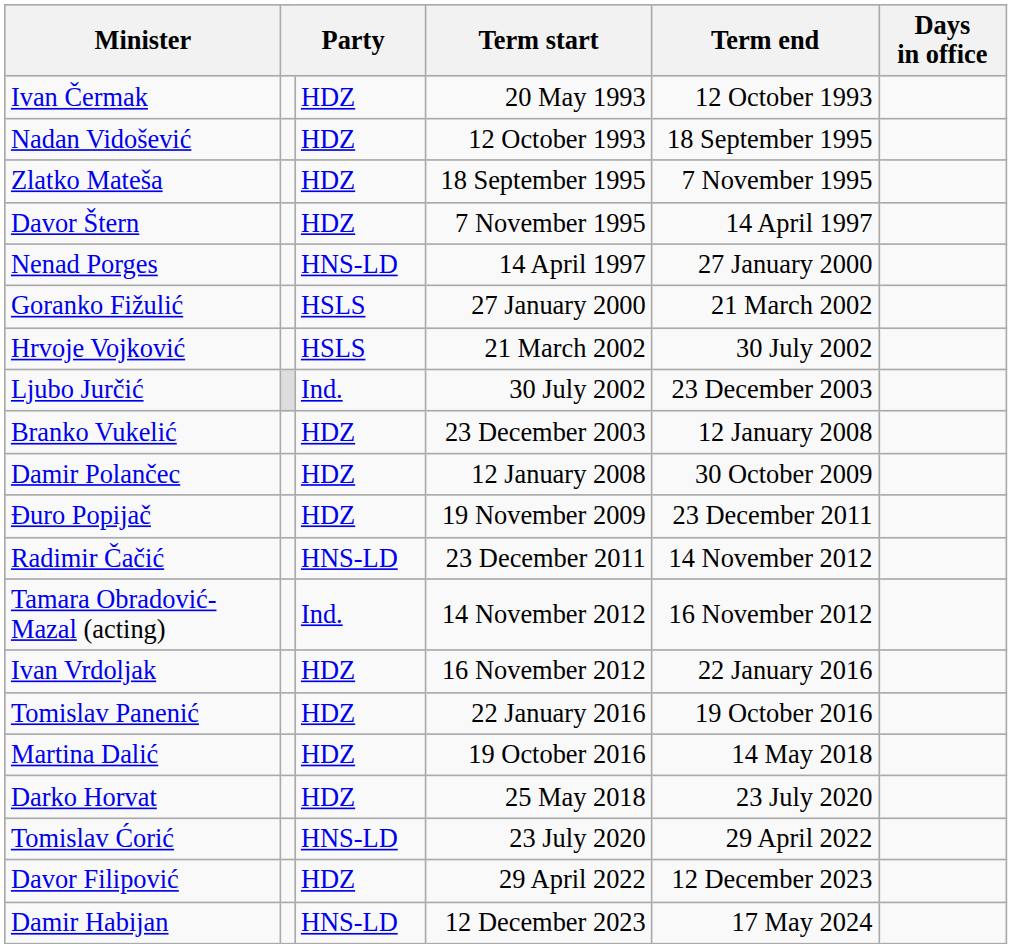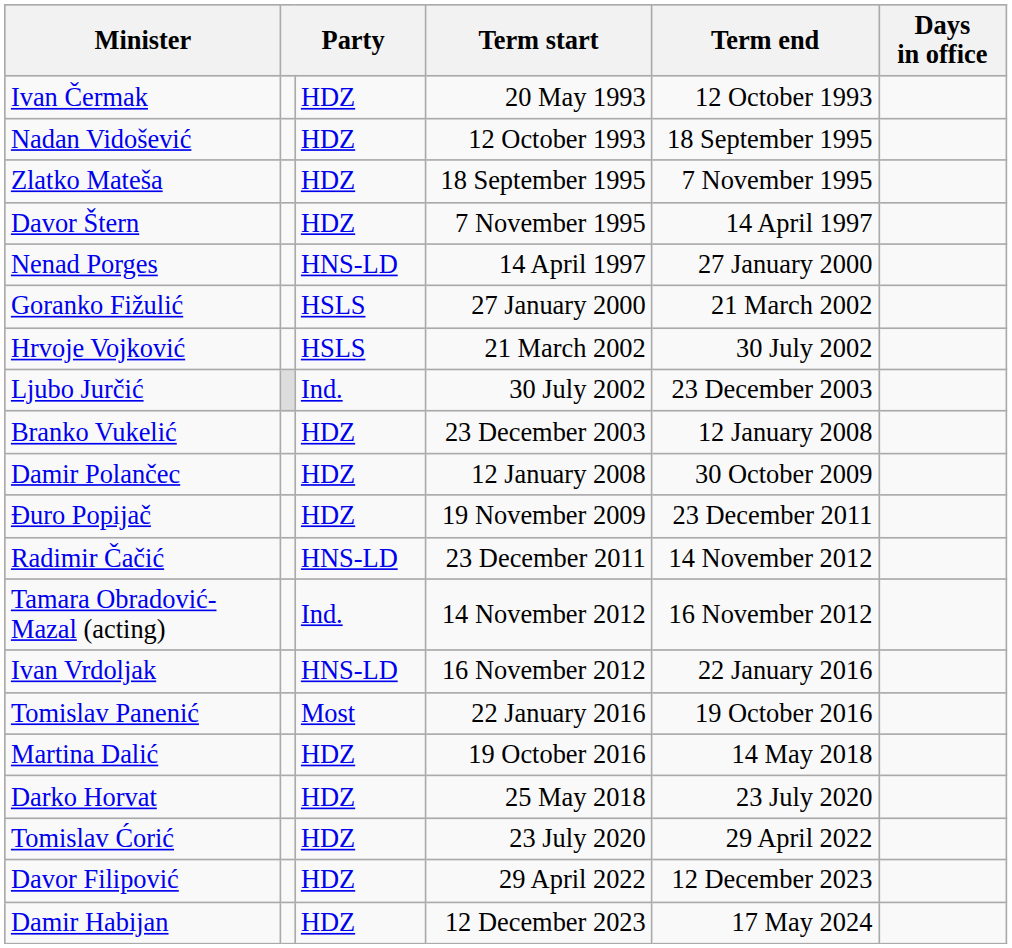(328, 670) HDZ -> (349, 670) HNS-LD
(328, 712) HDZ -> (328, 712) Most
(349, 838) HNS-LD -> (328, 838) HDZ
(349, 922) HNS-LD -> (328, 922) HDZ
